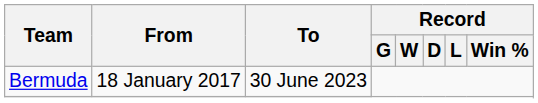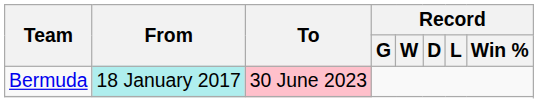(169, 81) no background -> (169, 81) paleturquoise background
(308, 81) no background -> (308, 81) pink background
